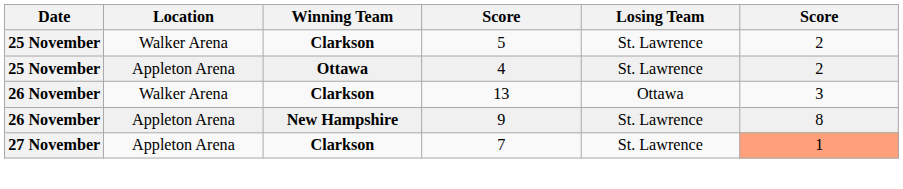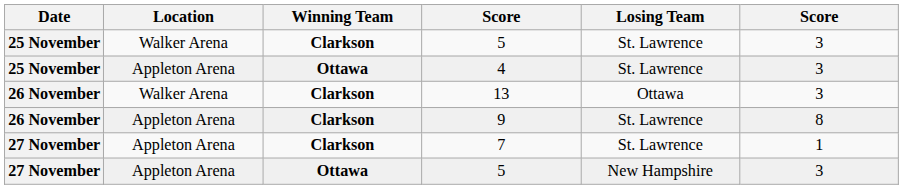(819, 42) 2 -> (819, 42) 3
(819, 68) 2 -> (819, 68) 3
(342, 119) New Hampshire -> (342, 119) Clarkson
(819, 145) lightsalmon background -> (819, 145) no background
+ row: (54, 171)
